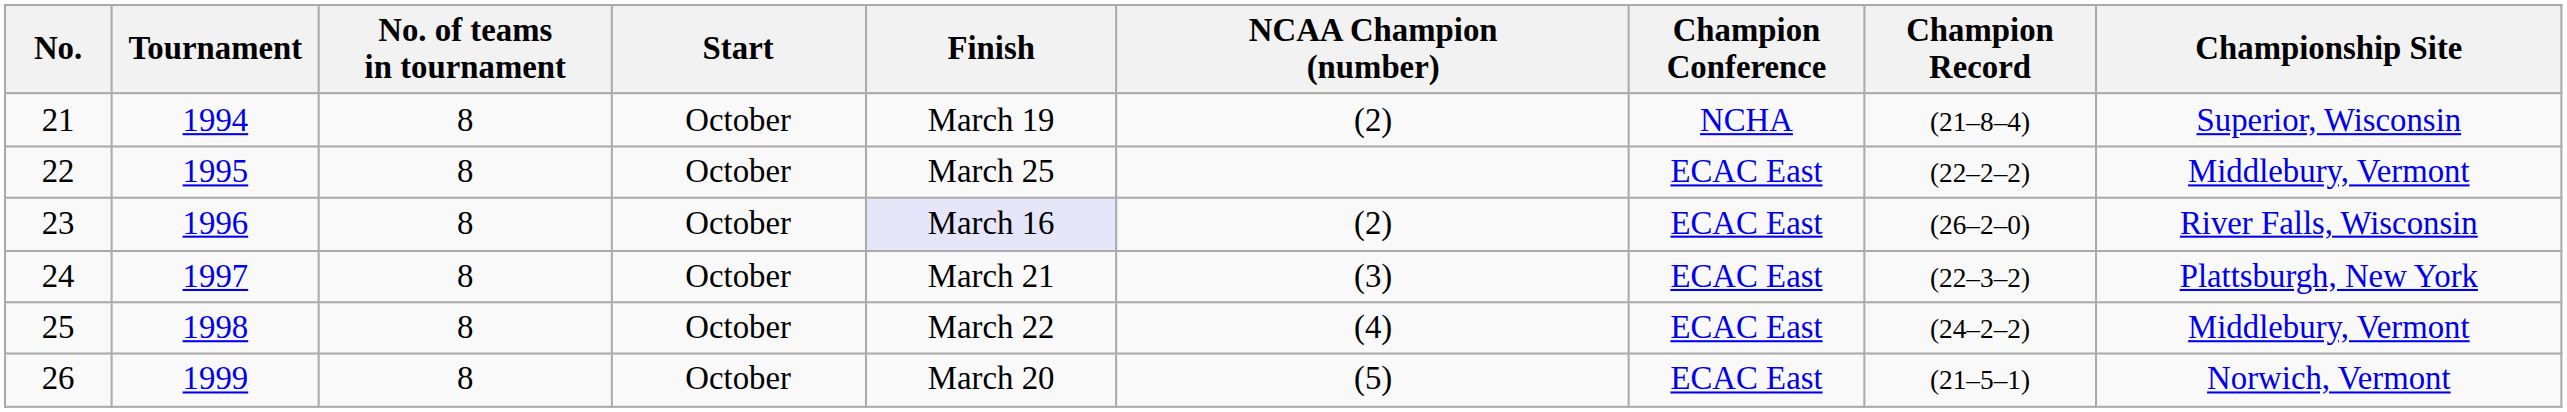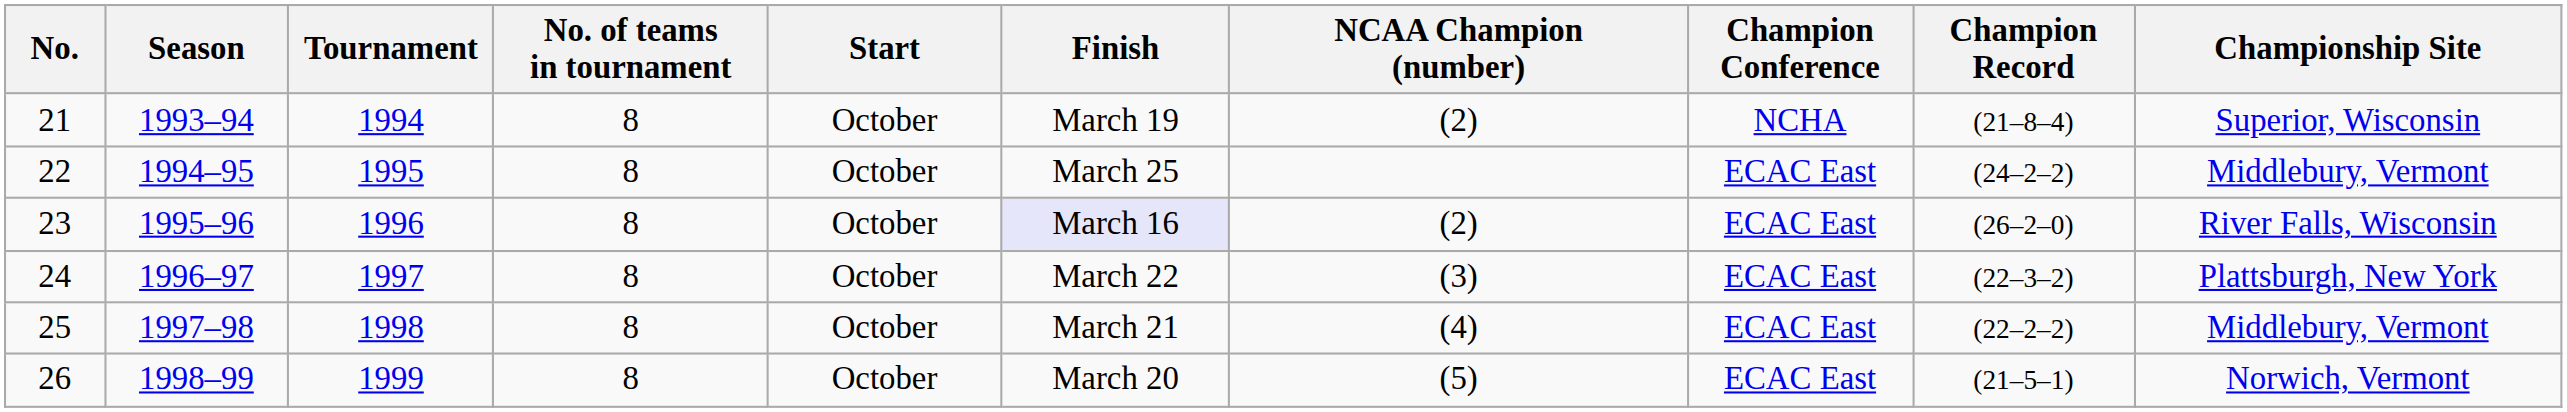+ column: (196, 48)
(1980, 173) (22–2–2) -> (2023, 173) (24–2–2)
(991, 275) March 21 -> (1116, 275) March 22
(991, 327) March 22 -> (1116, 327) March 21
(1980, 329) (24–2–2) -> (2023, 329) (22–2–2)
